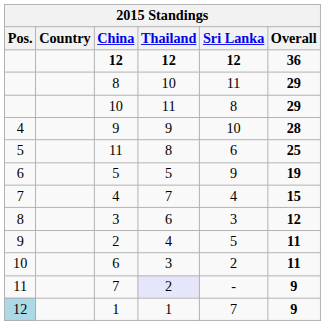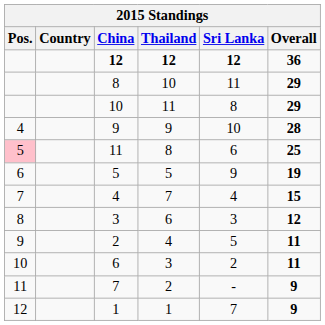(20, 151) no background -> (20, 151) pink background
(169, 286) lavender background -> (169, 286) no background
(20, 309) lightblue background -> (20, 309) no background
